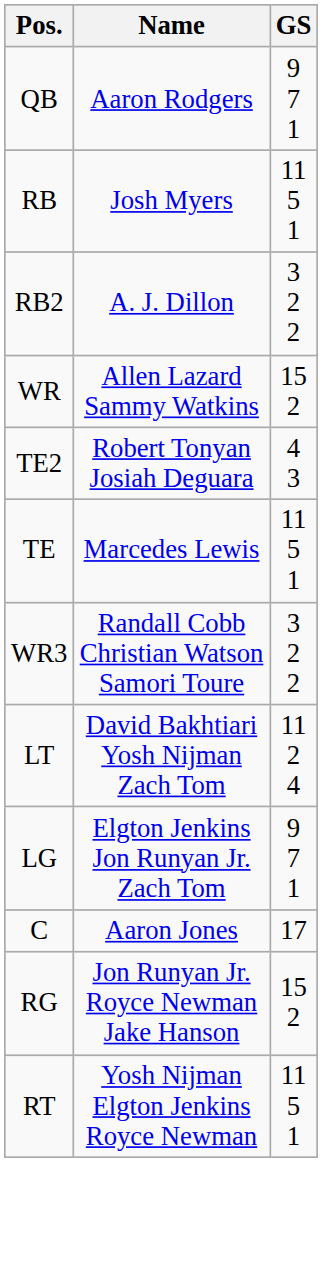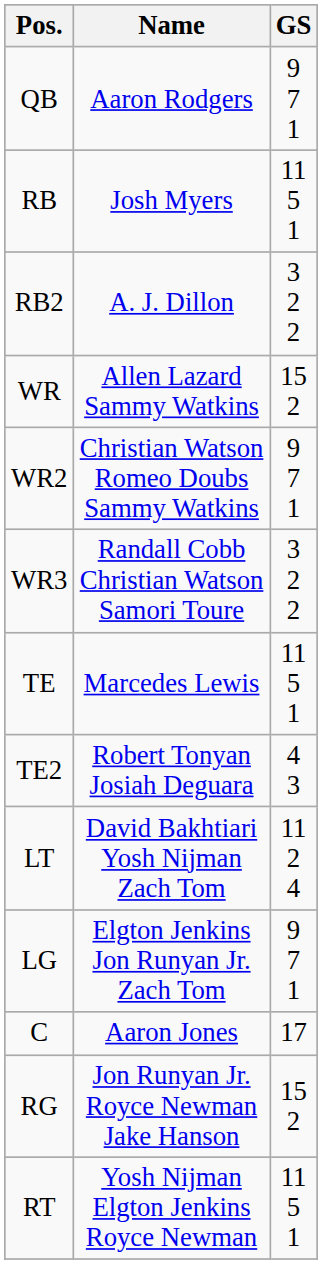+ row: (39, 478)
rows swapped: (39, 652) <-> (39, 463)
